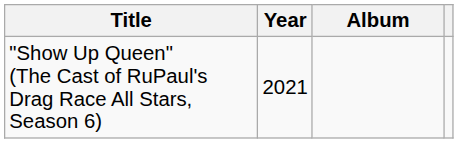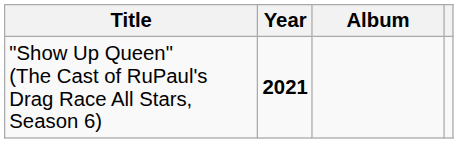(285, 87) normal -> (285, 87) bold
